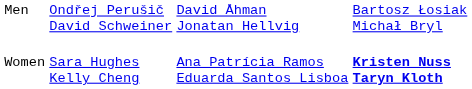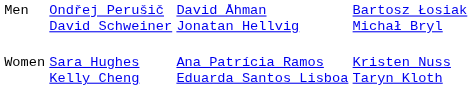(402, 70) bold -> (402, 70) normal
